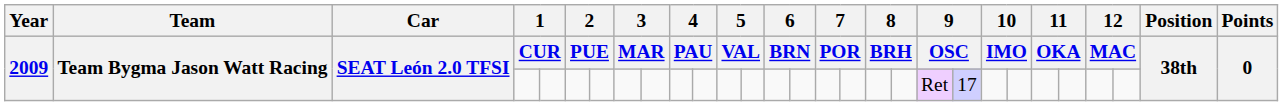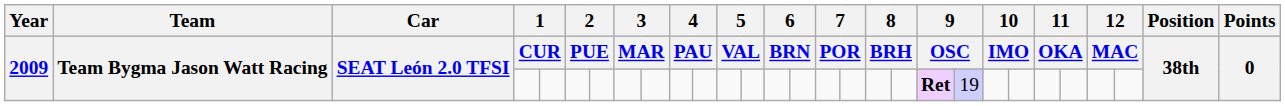(935, 84) normal -> (936, 84) bold
(967, 84) 17 -> (969, 84) 19
